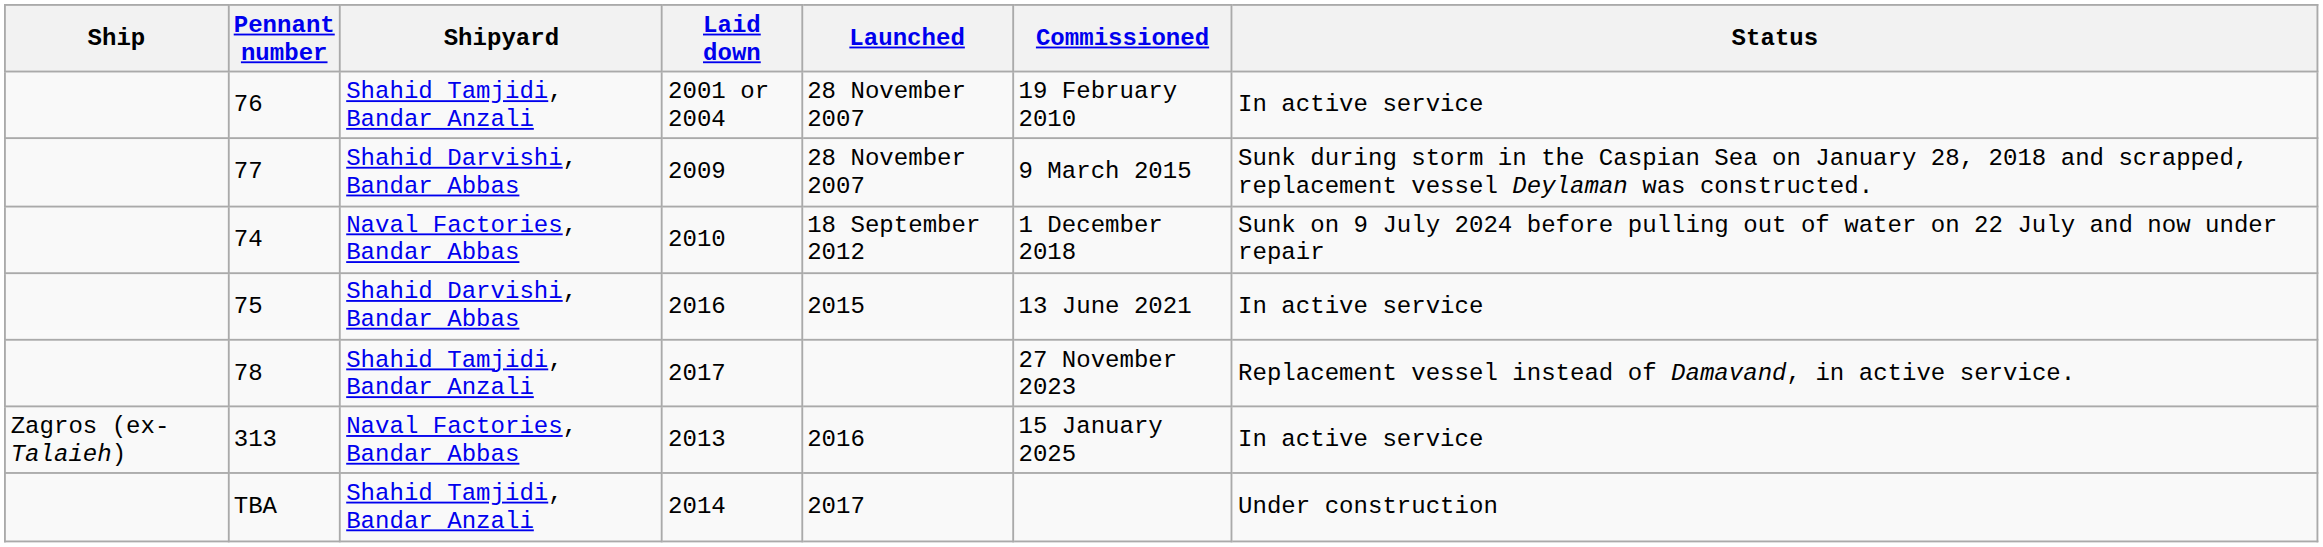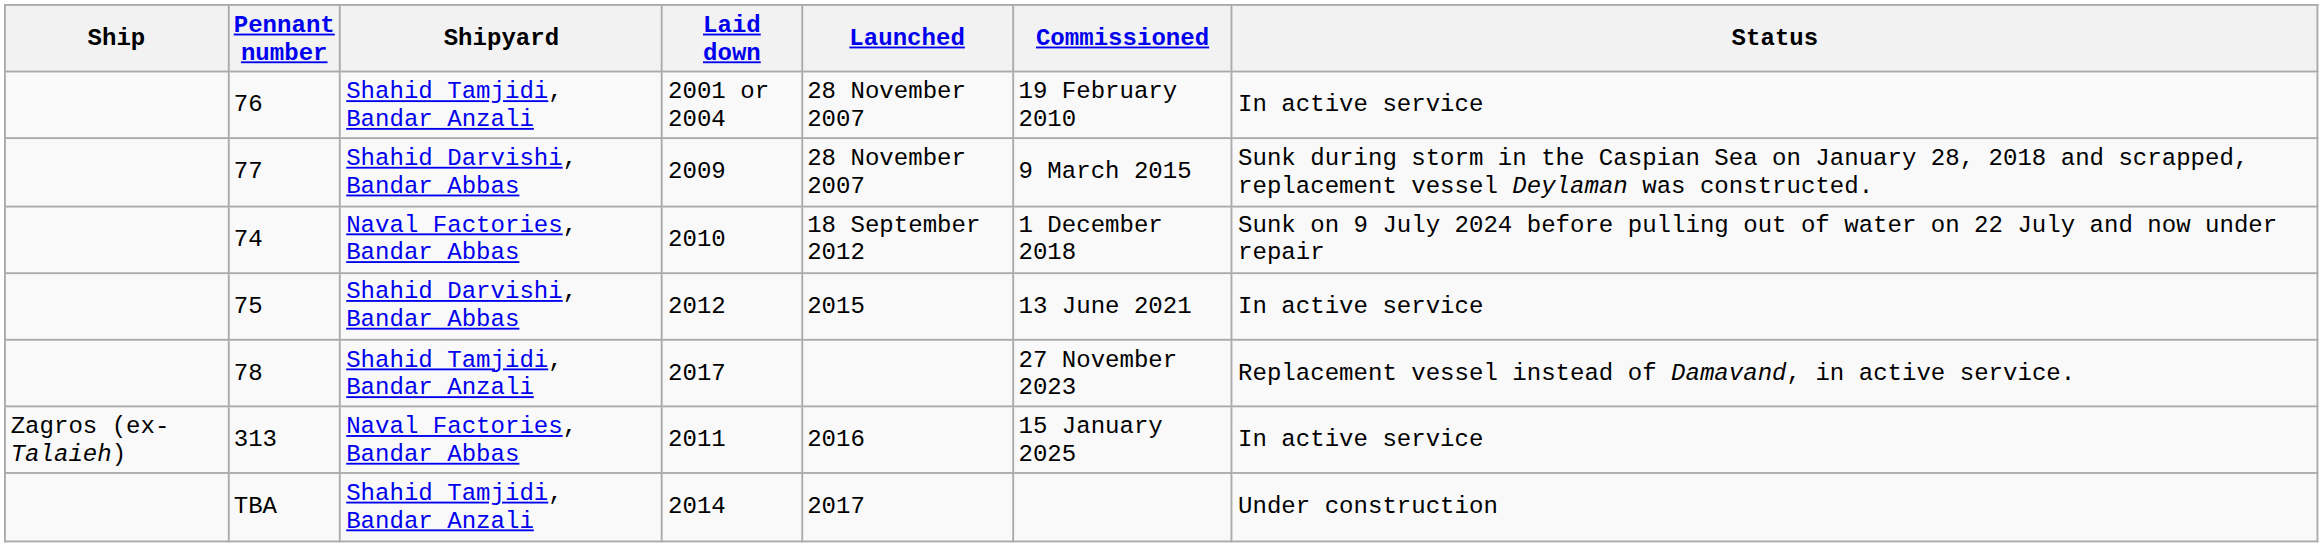(697, 306) 2016 -> (697, 306) 2012
(697, 440) 2013 -> (697, 440) 2011
